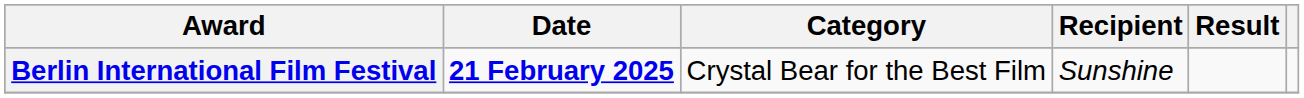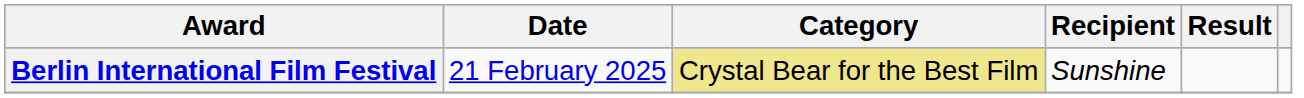(561, 69) bold -> (558, 69) normal
(866, 69) no background -> (859, 69) khaki background
